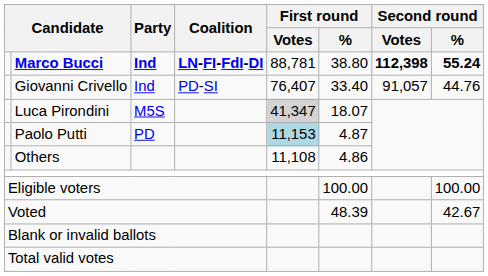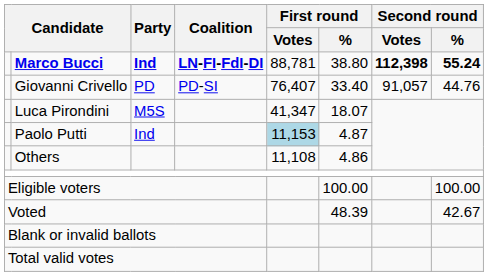(144, 87) Ind -> (144, 87) PD
(293, 110) lightgrey background -> (293, 110) no background
(144, 134) PD -> (144, 134) Ind
